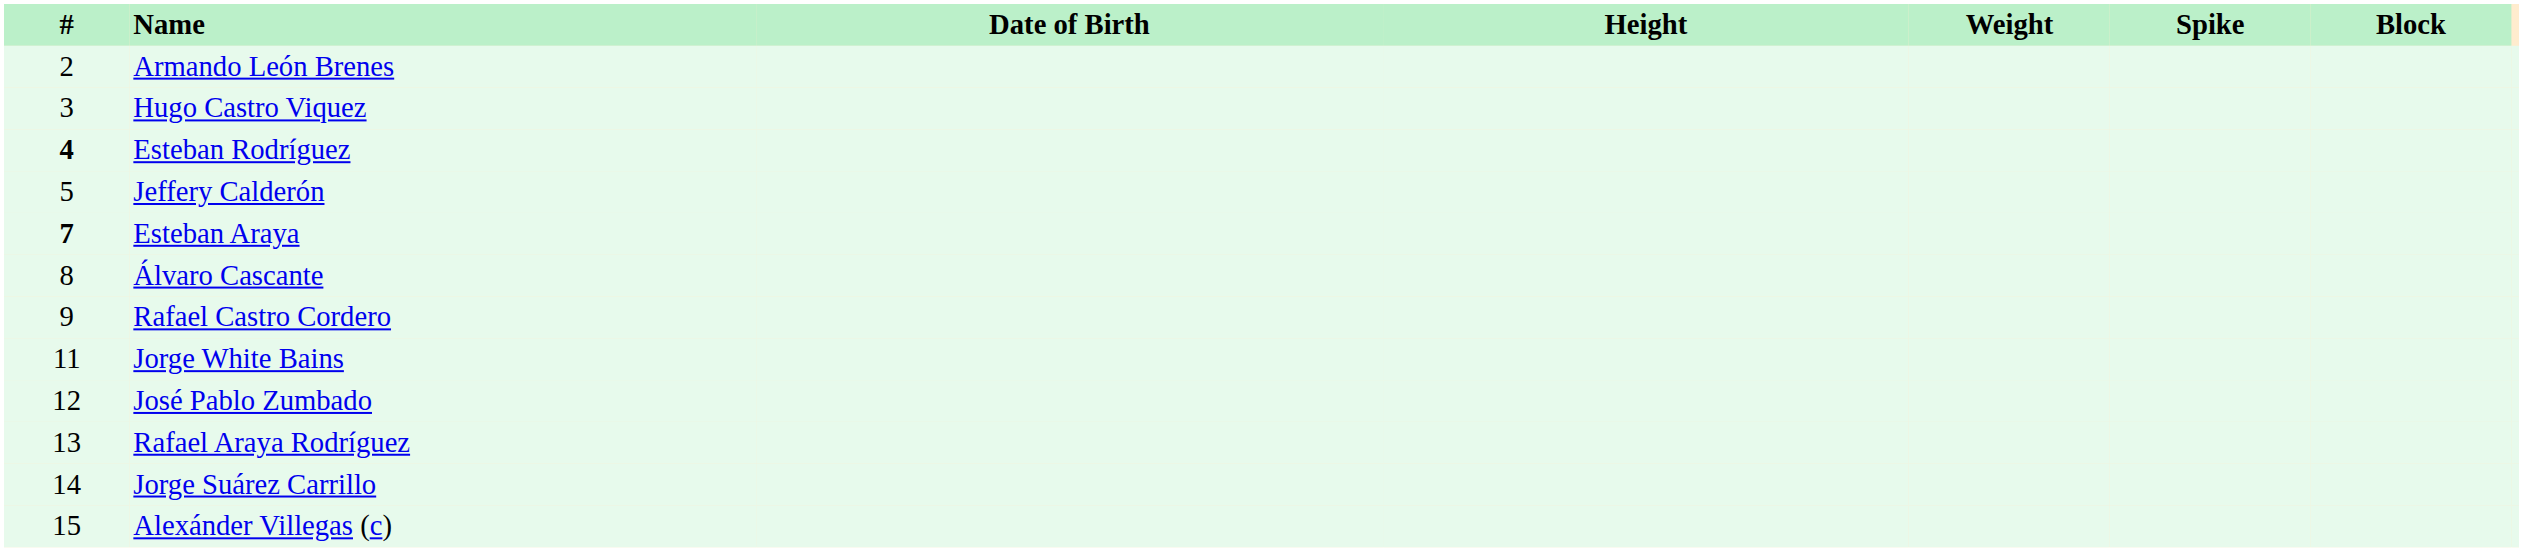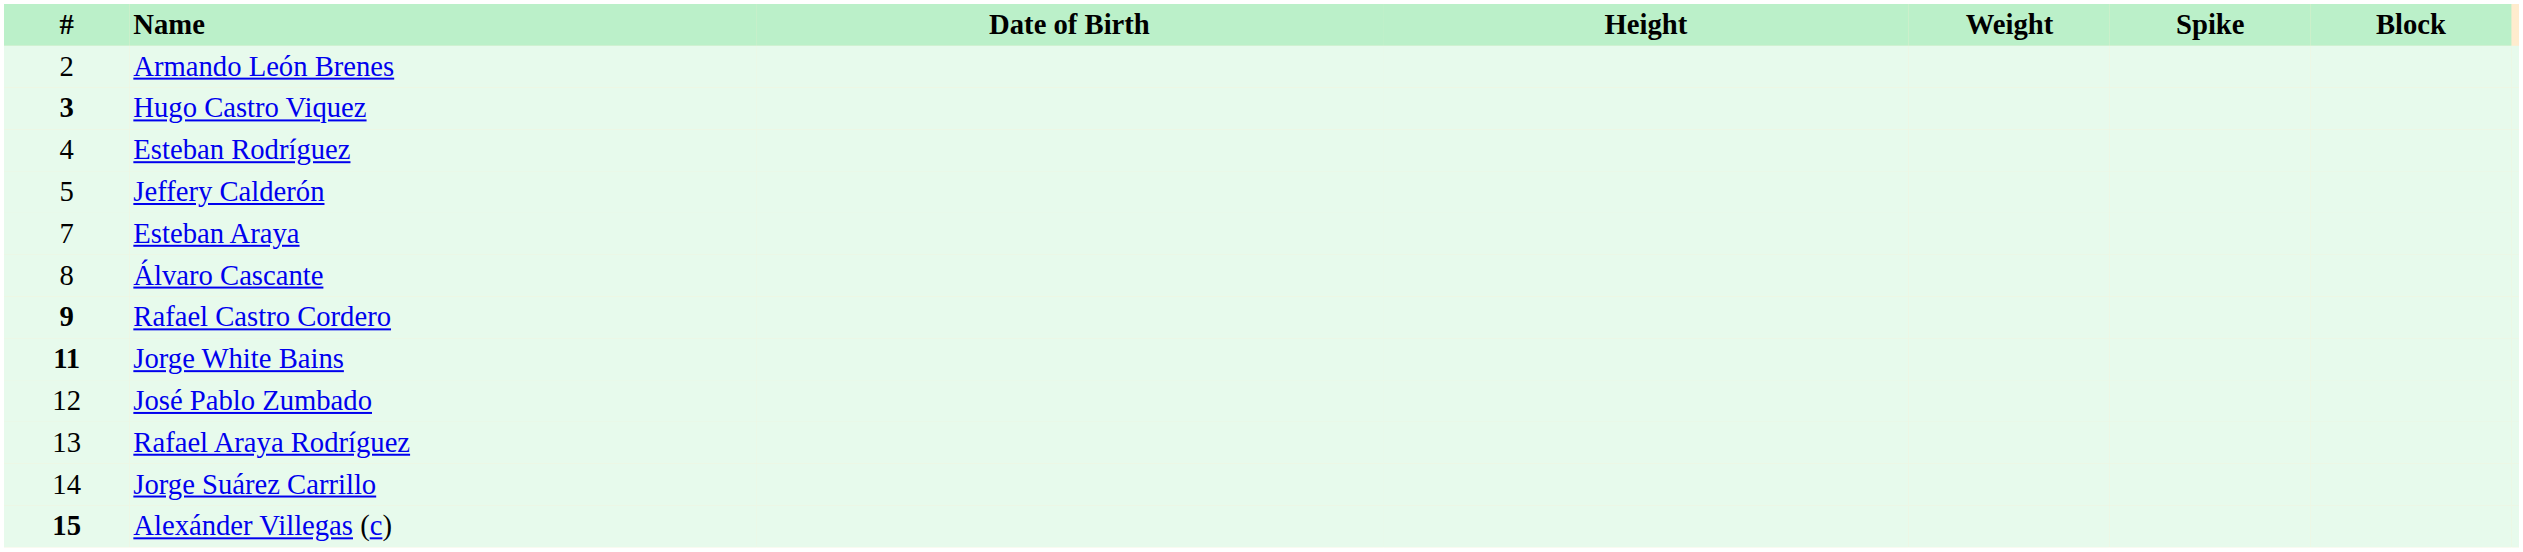(67, 107) normal -> (67, 107) bold
(67, 149) bold -> (67, 149) normal
(67, 233) bold -> (67, 233) normal
(67, 316) normal -> (67, 316) bold
(67, 358) normal -> (67, 358) bold
(67, 525) normal -> (67, 525) bold
